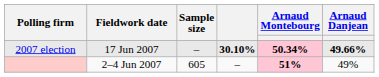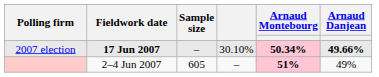(132, 49) normal -> (132, 49) bold
(237, 49) bold -> (236, 49) normal
